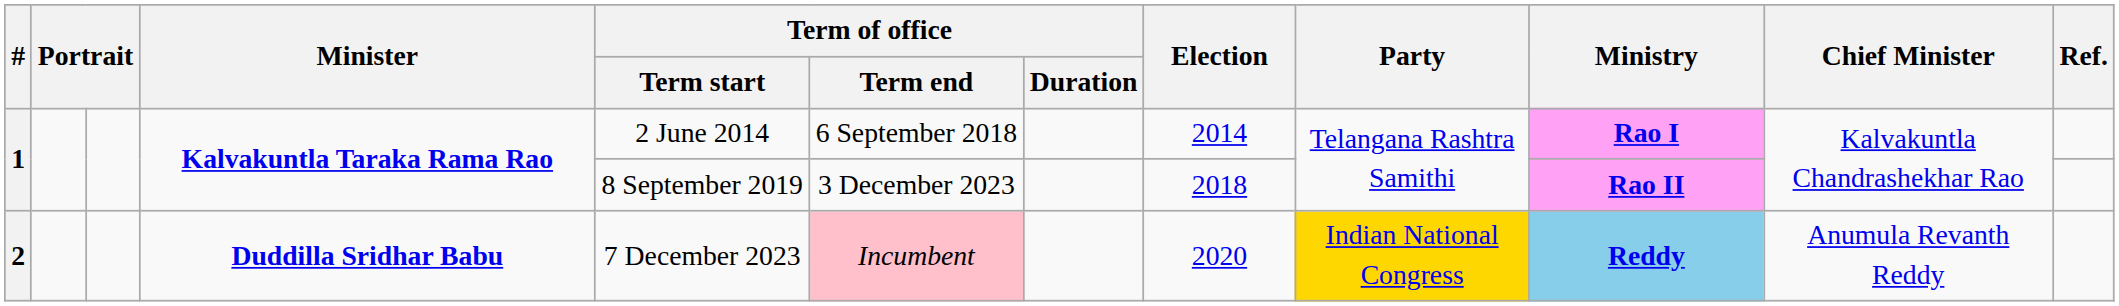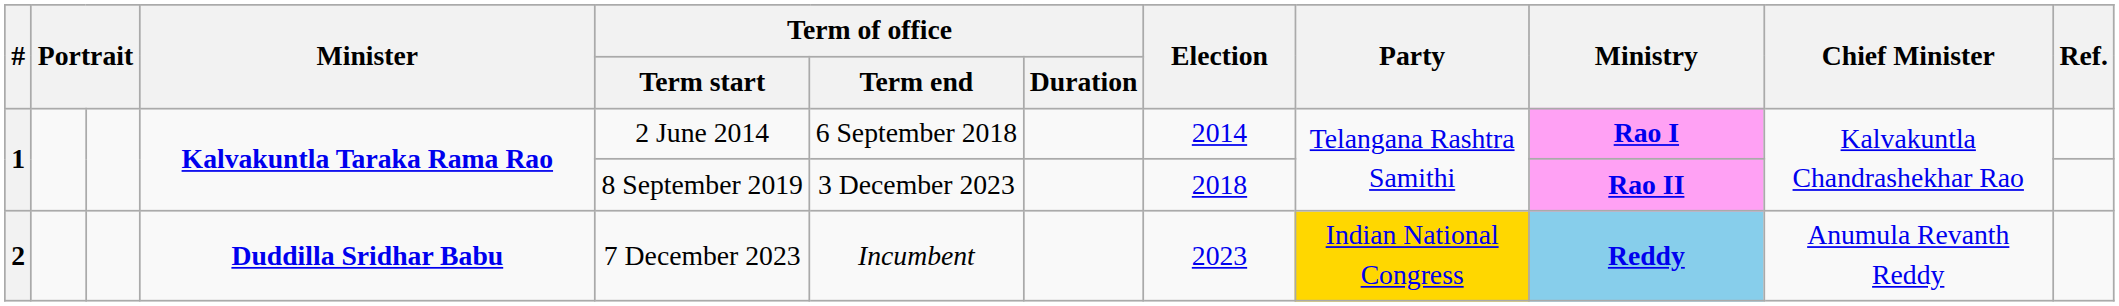(916, 255) pink background -> (916, 255) no background
(1219, 255) 2020 -> (1219, 255) 2023
